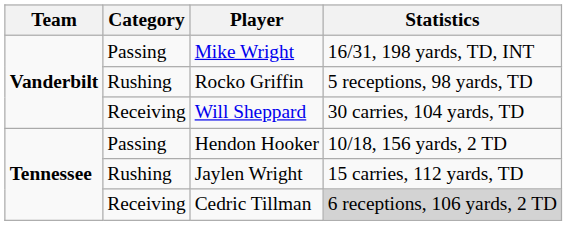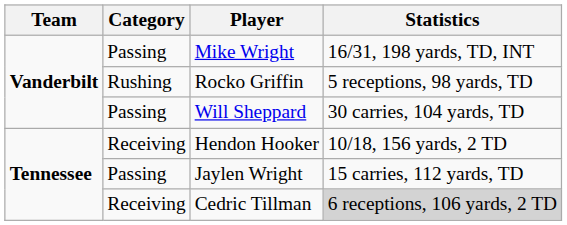(146, 112) Receiving -> (137, 112) Passing
(137, 143) Passing -> (146, 143) Receiving
(140, 173) Rushing -> (137, 173) Passing
